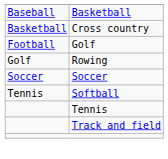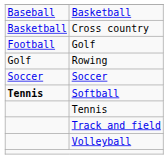(25, 93) normal -> (25, 93) bold
+ row: (101, 141)
